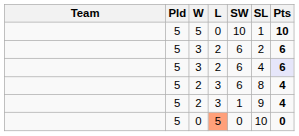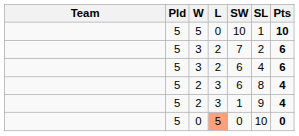(239, 49) 6 -> (239, 49) 7
(282, 67) lavender background -> (282, 67) no background
